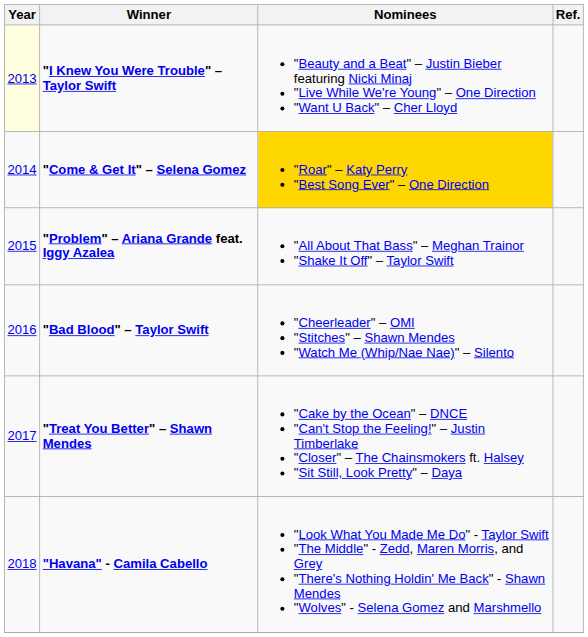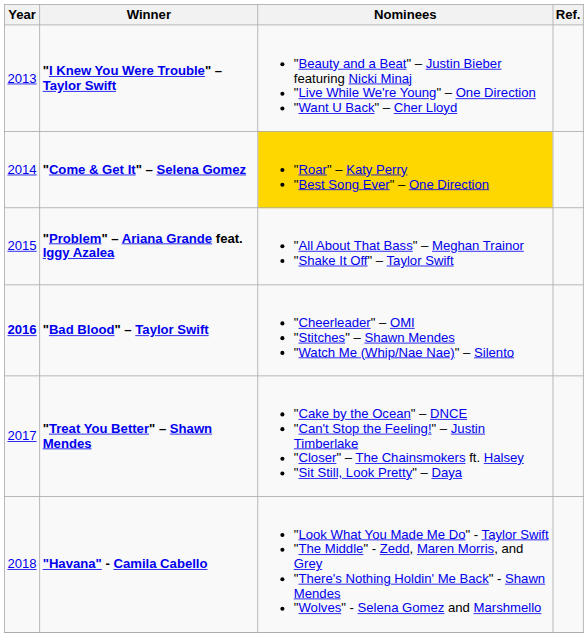(22, 78) lightyellow background -> (22, 78) no background
(22, 330) normal -> (22, 330) bold
